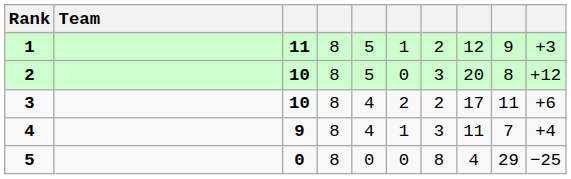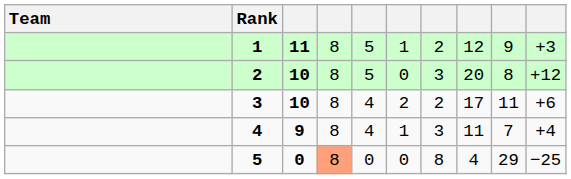columns swapped: (30, 19) <-> (79, 19)
(334, 160) no background -> (334, 160) lightsalmon background
